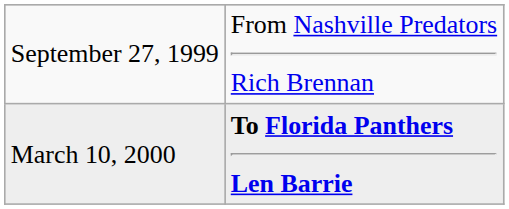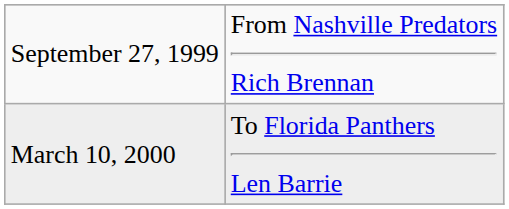(364, 153) bold -> (364, 153) normal
